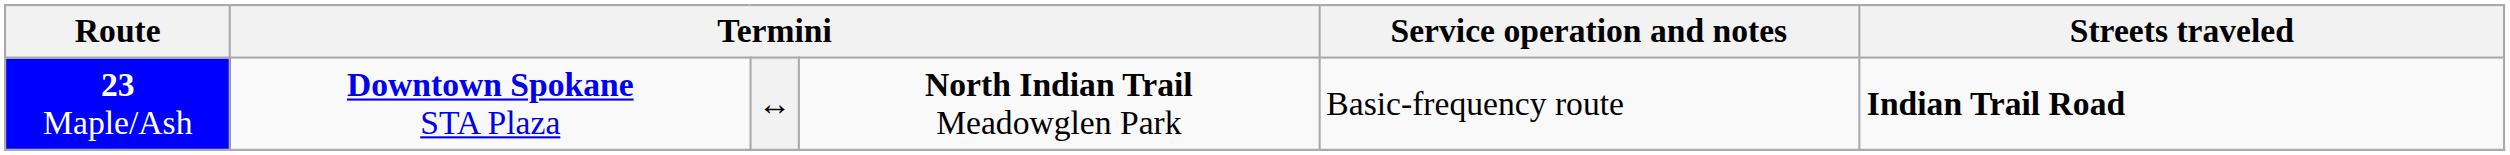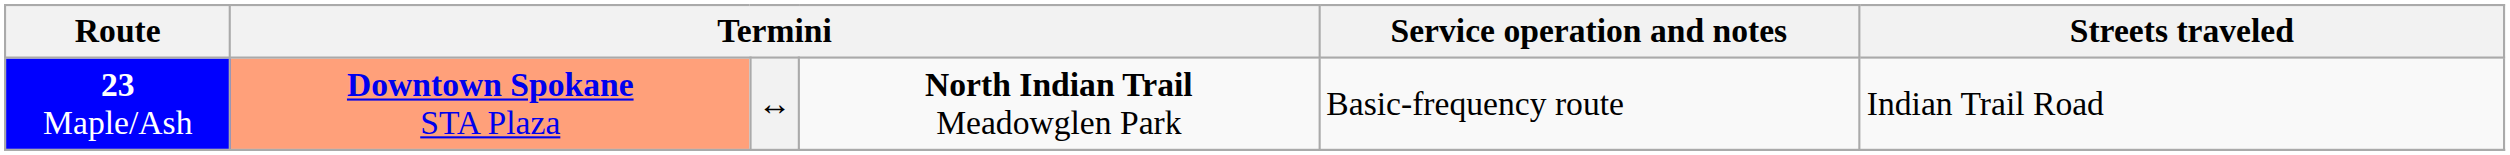(490, 103) no background -> (490, 103) lightsalmon background
(1996, 103) bold -> (1985, 103) normal
